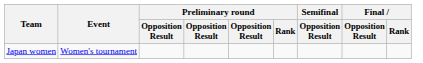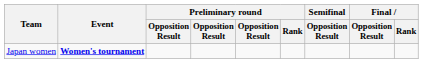(99, 51) normal -> (102, 51) bold
